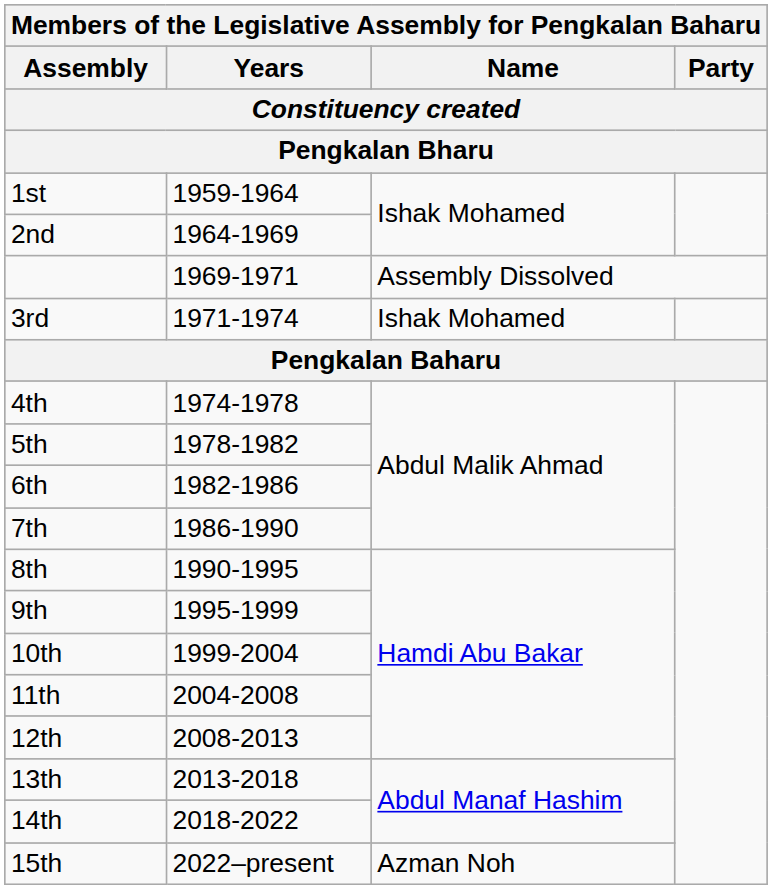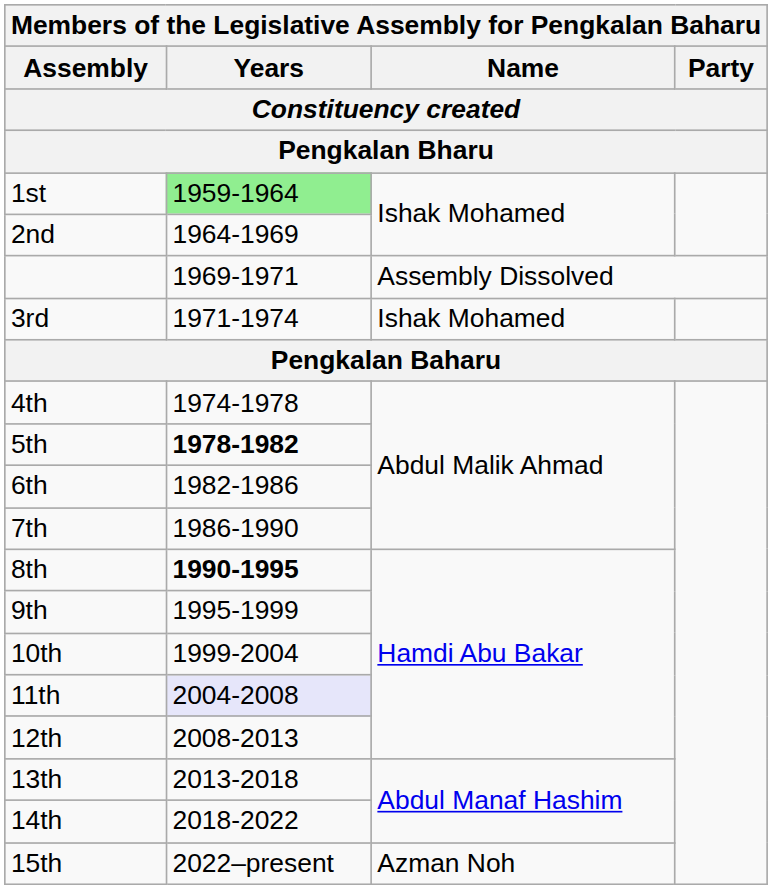(236, 192) no background -> (236, 192) lightgreen background
(236, 444) normal -> (236, 444) bold
(236, 569) normal -> (236, 569) bold
(236, 695) no background -> (236, 695) lavender background
